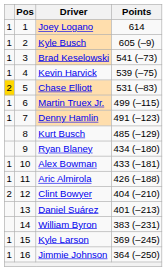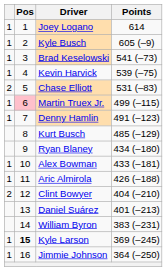(9, 88) gold background -> (9, 88) no background
(25, 103) no background -> (25, 103) pink background
(25, 239) normal -> (25, 239) bold
